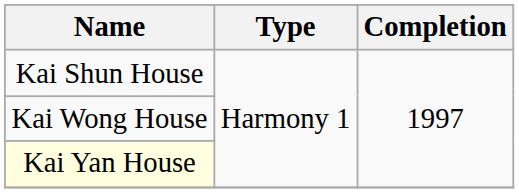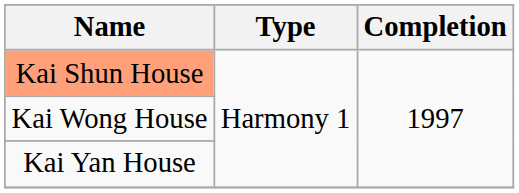(110, 72) no background -> (110, 72) lightsalmon background
(110, 163) lightyellow background -> (110, 163) no background
